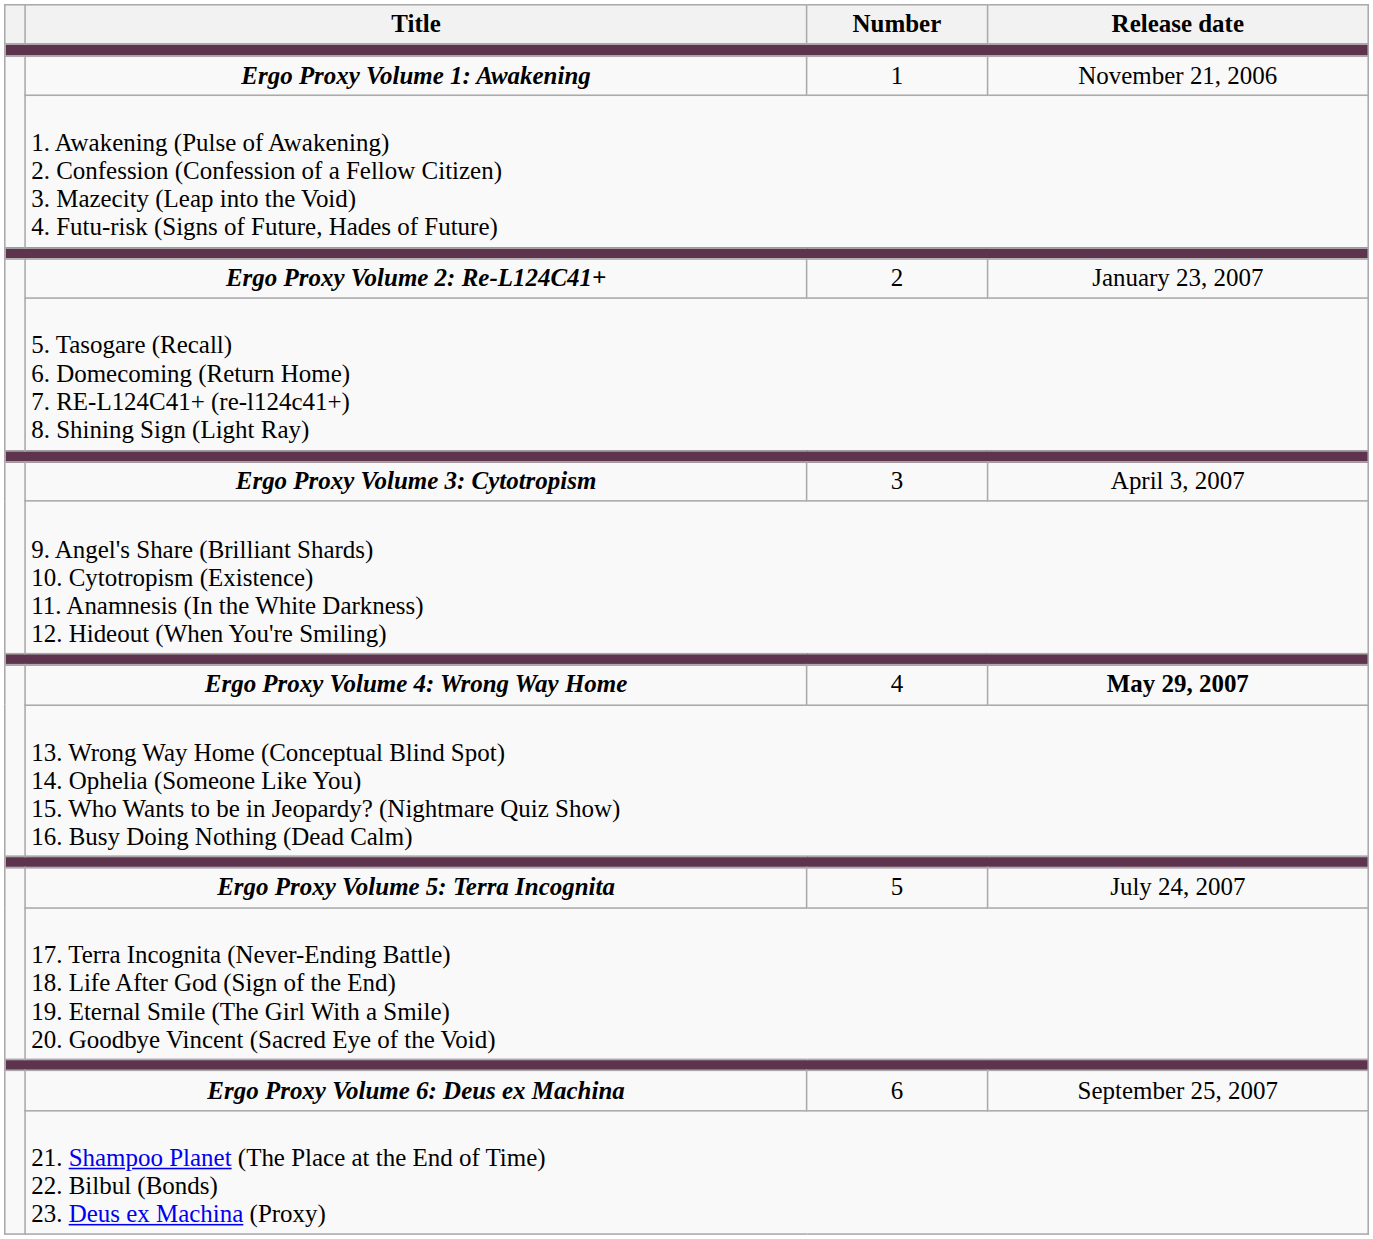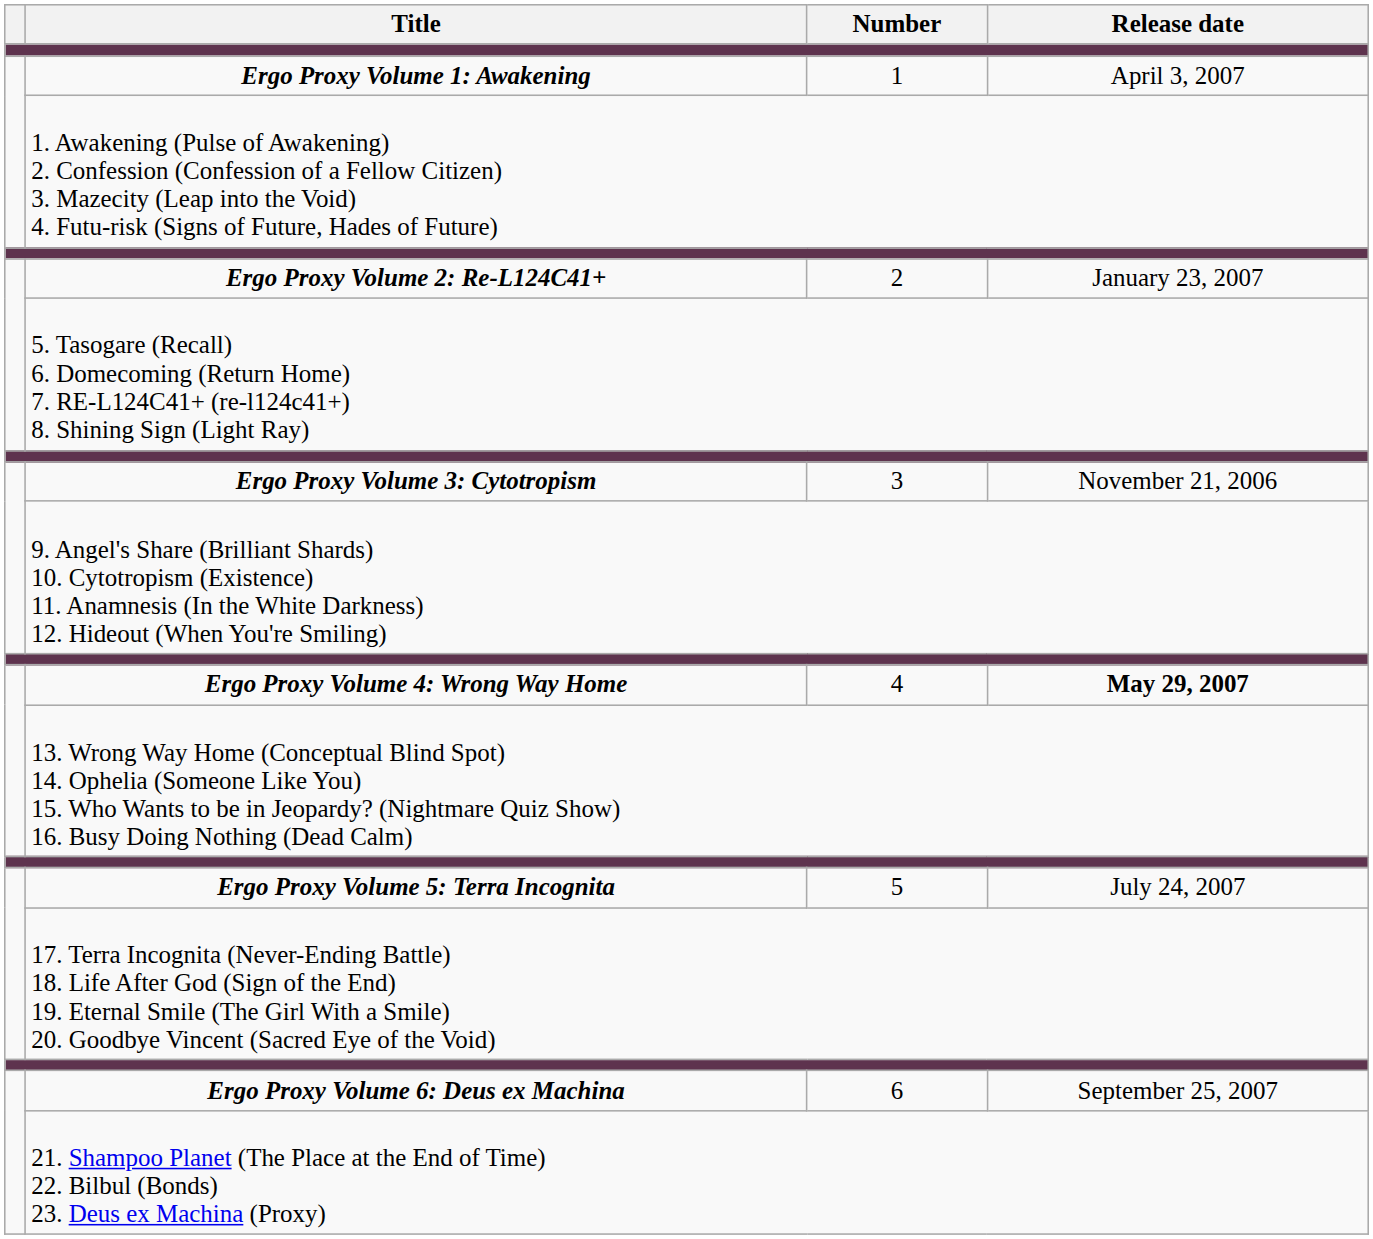(1178, 75) November 21, 2006 -> (1178, 75) April 3, 2007
(1178, 481) April 3, 2007 -> (1178, 481) November 21, 2006
